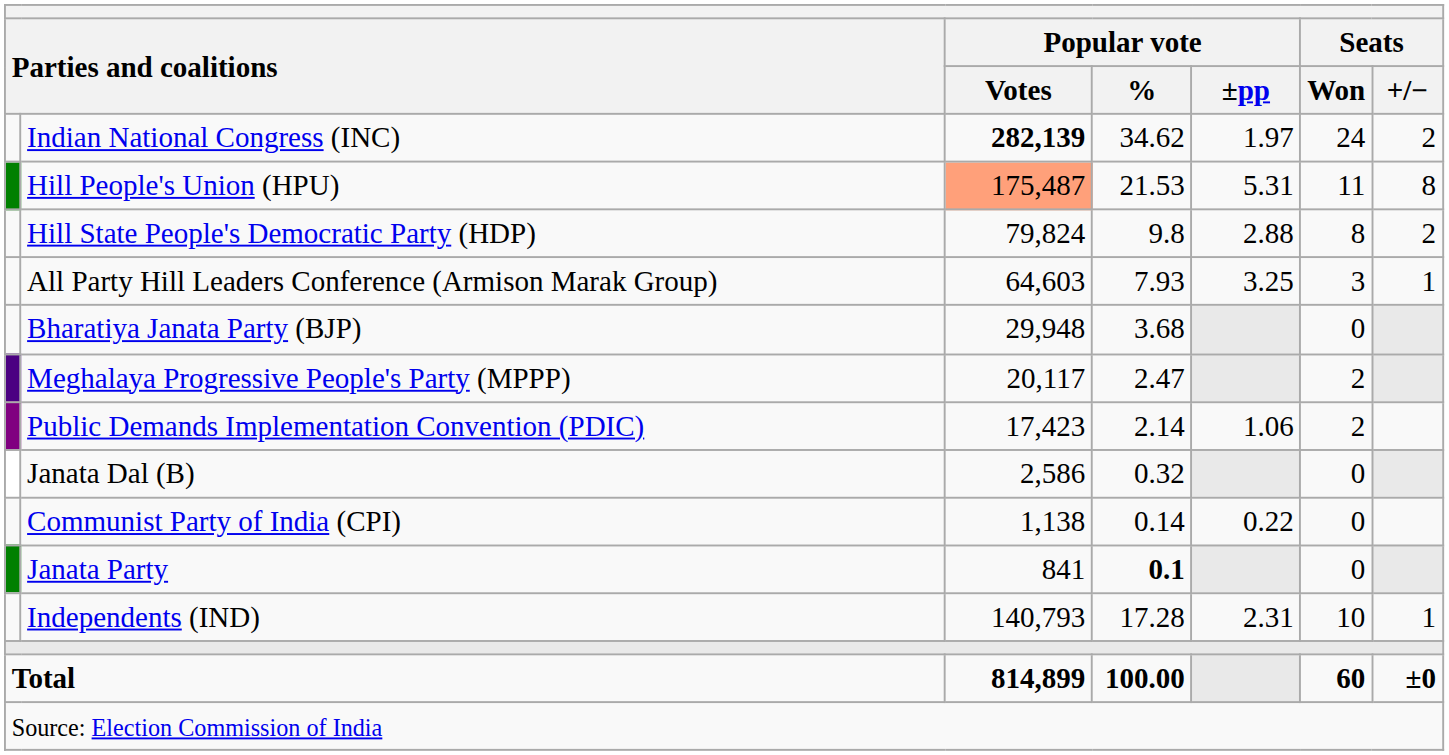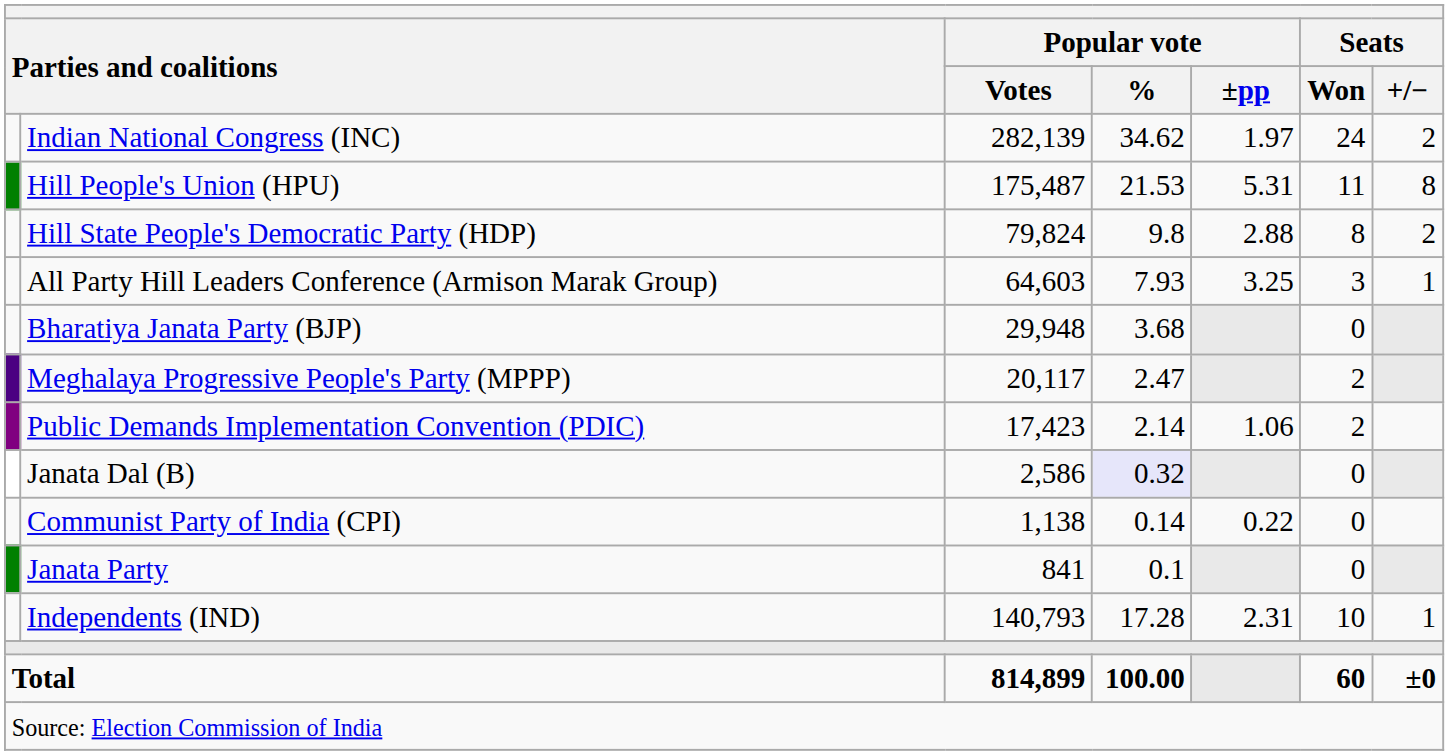(1038, 137) bold -> (1038, 137) normal
(1038, 185) lightsalmon background -> (1038, 185) no background
(1159, 472) no background -> (1159, 472) lavender background
(1167, 568) bold -> (1167, 568) normal
